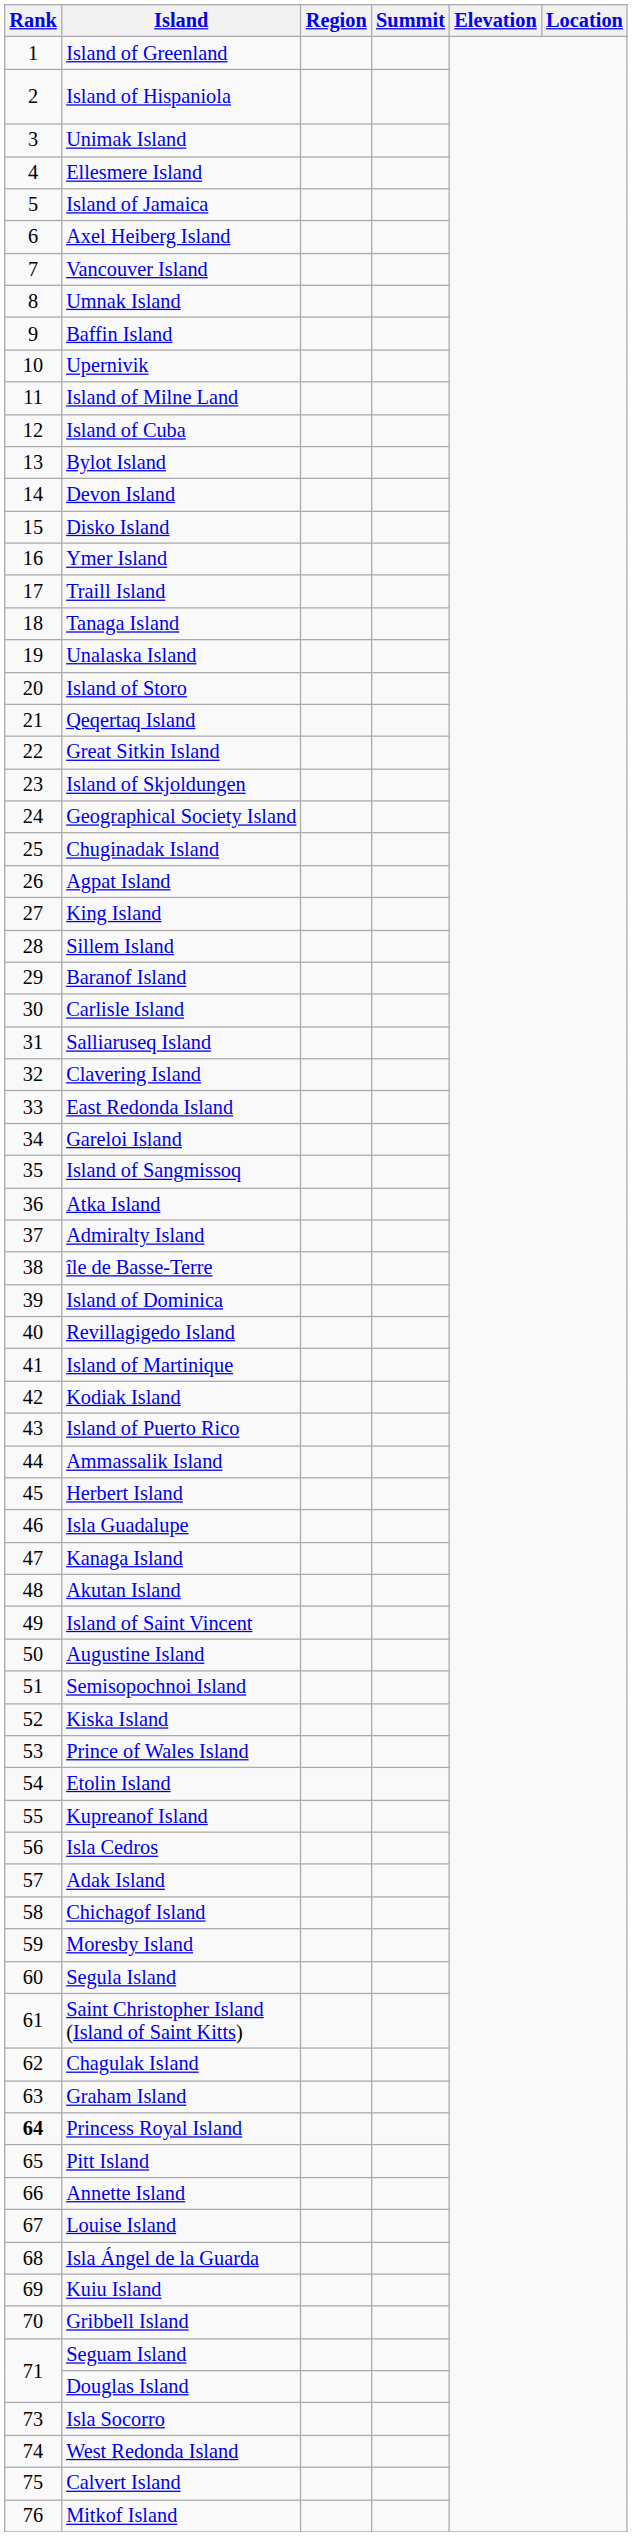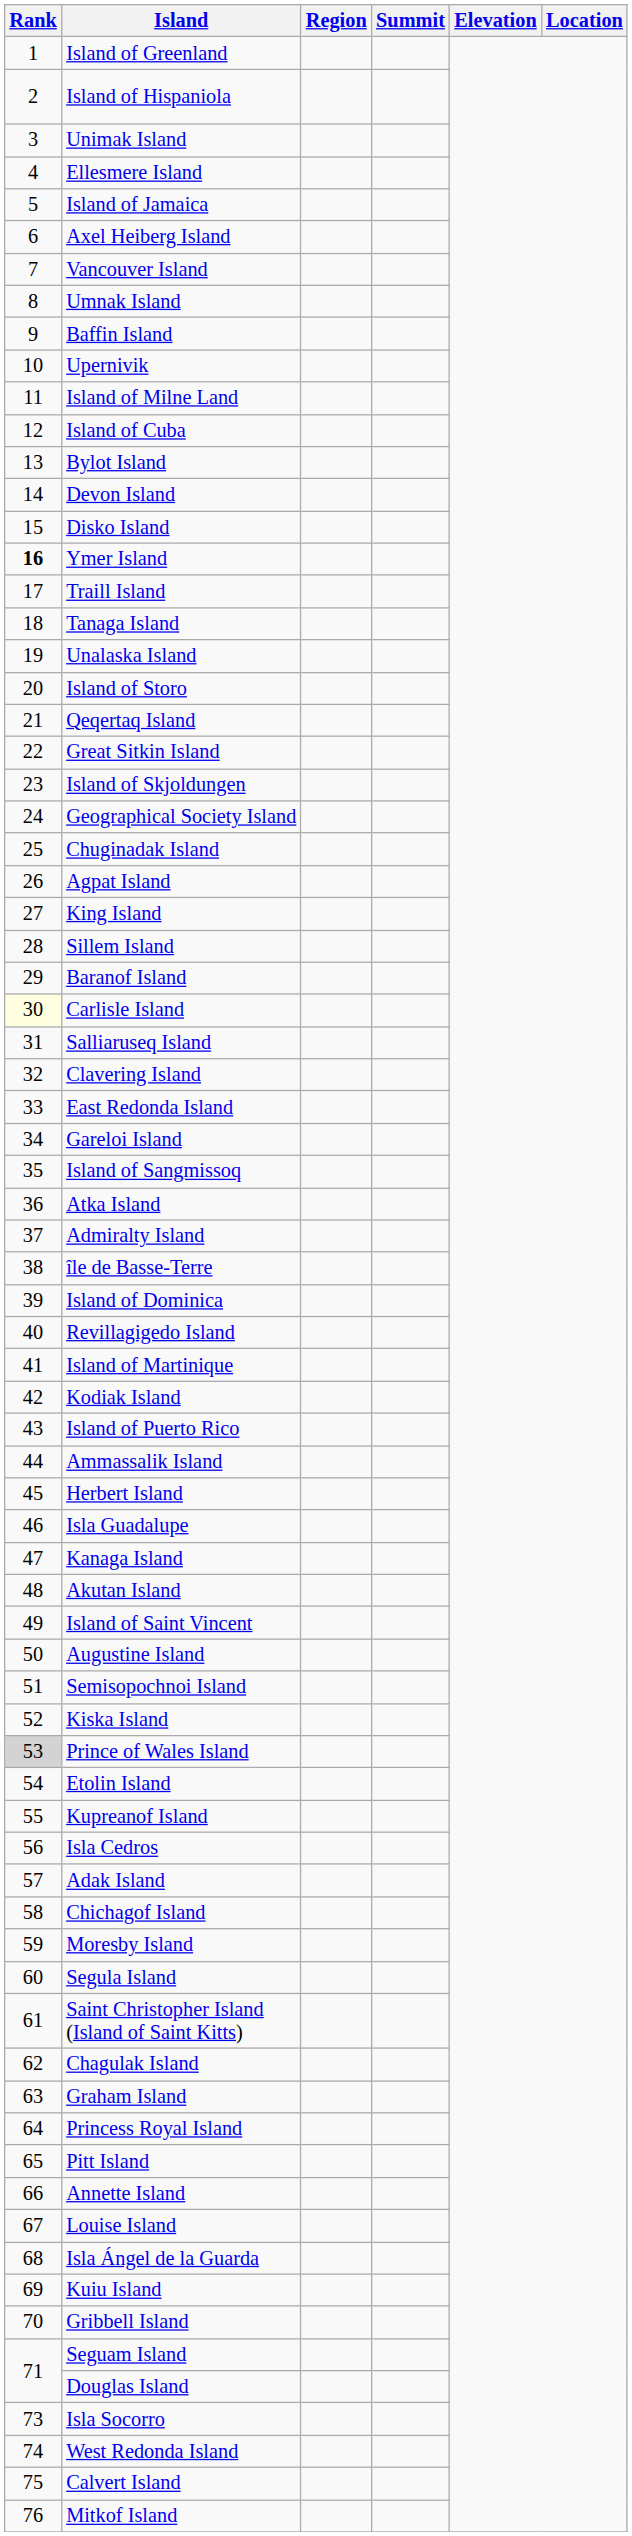(33, 559) normal -> (33, 559) bold
(33, 1010) no background -> (33, 1010) lightyellow background
(33, 1751) no background -> (33, 1751) lightgrey background
(33, 2128) bold -> (33, 2128) normal
